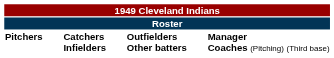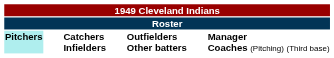(24, 37) no background -> (24, 37) paleturquoise background
